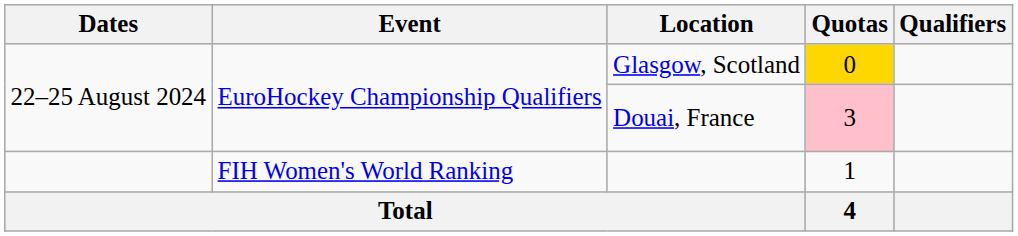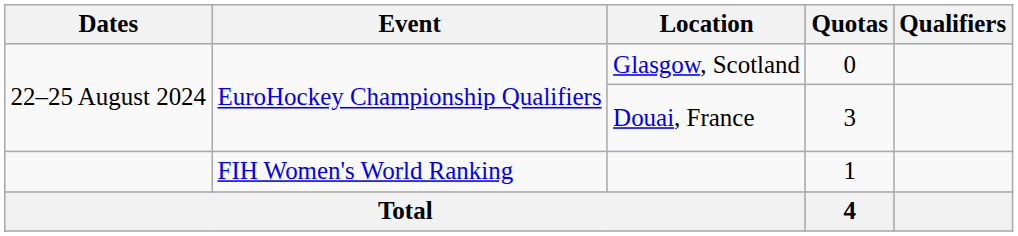(850, 63) gold background -> (850, 63) no background
(850, 117) pink background -> (850, 117) no background
